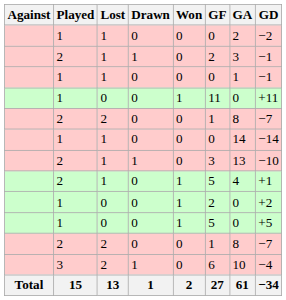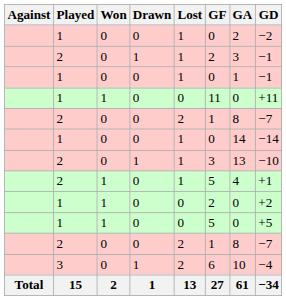columns swapped: (189, 14) <-> (113, 14)
